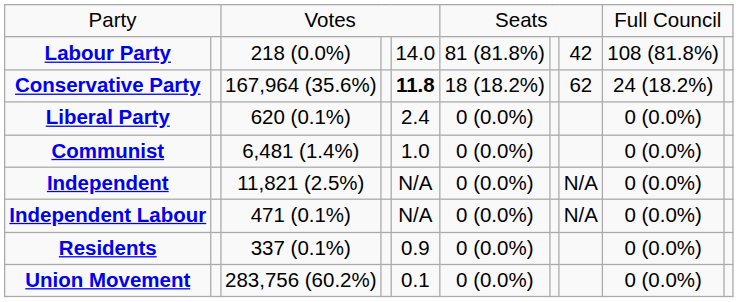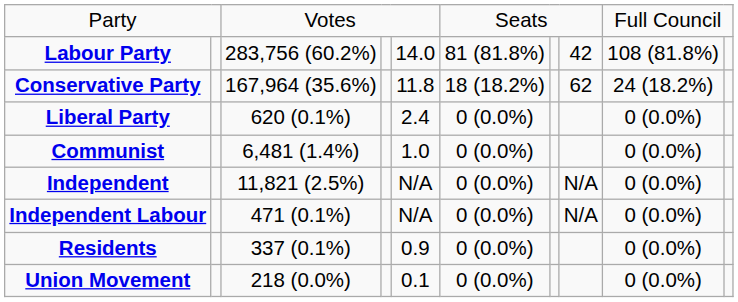(301, 53) 218 (0.0%) -> (301, 53) 283,756 (60.2%)
(415, 85) bold -> (415, 85) normal
(301, 280) 283,756 (60.2%) -> (301, 280) 218 (0.0%)
